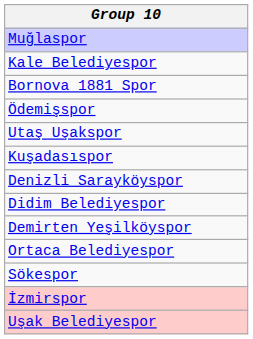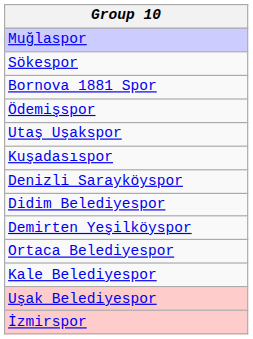(82, 64) Kale Belediyespor -> (43, 64) Sökespor
(43, 275) Sökespor -> (82, 275) Kale Belediyespor
(47, 299) İzmirspor -> (82, 299) Uşak Belediyespor
(82, 323) Uşak Belediyespor -> (47, 323) İzmirspor
